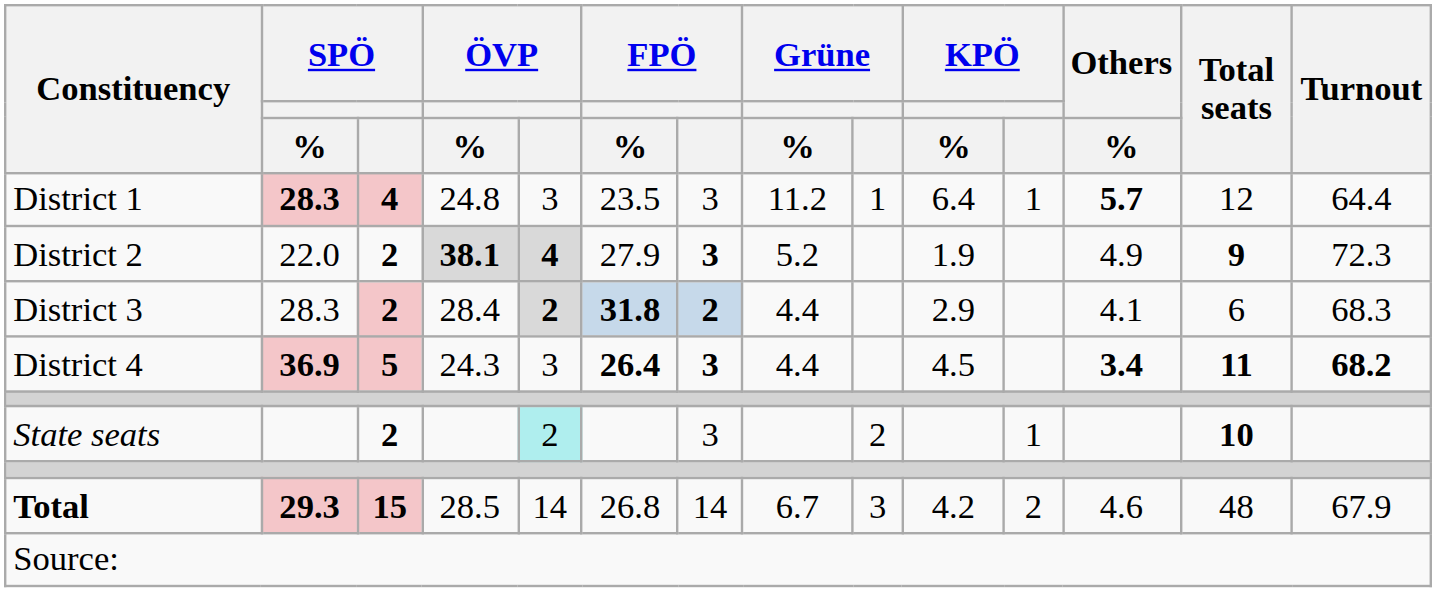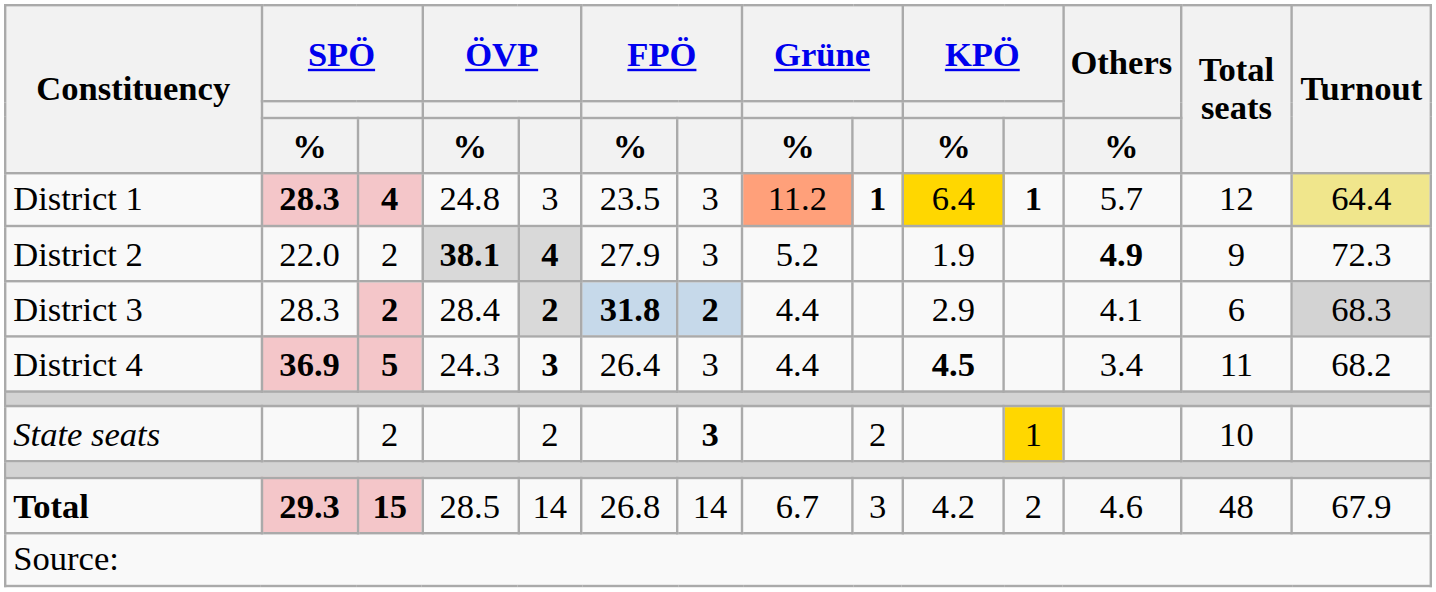(797, 200) no background -> (797, 200) lightsalmon background
(878, 200) normal -> (878, 200) bold
(953, 200) no background -> (953, 200) gold background
(1034, 200) normal -> (1034, 200) bold
(1121, 200) bold -> (1121, 200) normal
(1361, 200) no background -> (1361, 200) khaki background
(390, 254) bold -> (390, 254) normal
(710, 254) bold -> (710, 254) normal
(1121, 254) normal -> (1121, 254) bold
(1236, 254) bold -> (1236, 254) normal
(1361, 309) no background -> (1361, 309) lightgrey background
(550, 363) normal -> (550, 363) bold
(630, 363) bold -> (630, 363) normal
(710, 363) bold -> (710, 363) normal
(953, 363) normal -> (953, 363) bold
(1121, 363) bold -> (1121, 363) normal
(1236, 363) bold -> (1236, 363) normal
(1361, 363) bold -> (1361, 363) normal
(390, 434) bold -> (390, 434) normal
(550, 434) paleturquoise background -> (550, 434) no background
(710, 434) normal -> (710, 434) bold
(1034, 434) no background -> (1034, 434) gold background
(1236, 434) bold -> (1236, 434) normal
